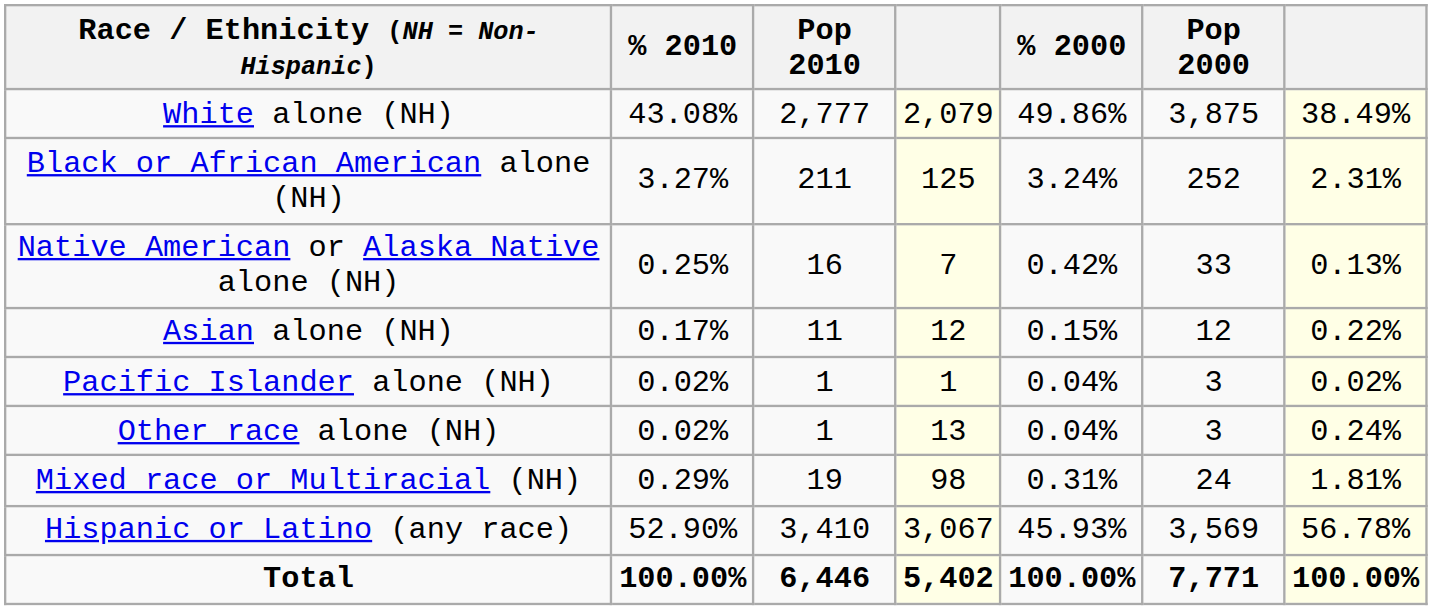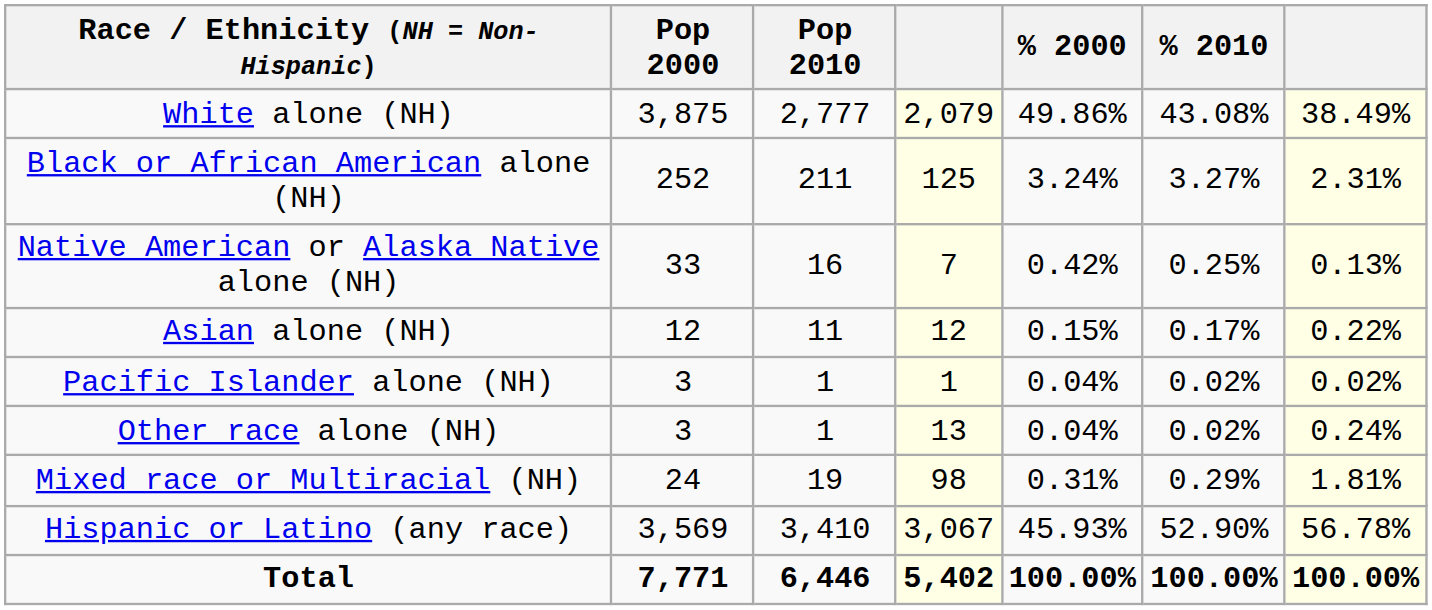columns swapped: (1214, 47) <-> (683, 47)
